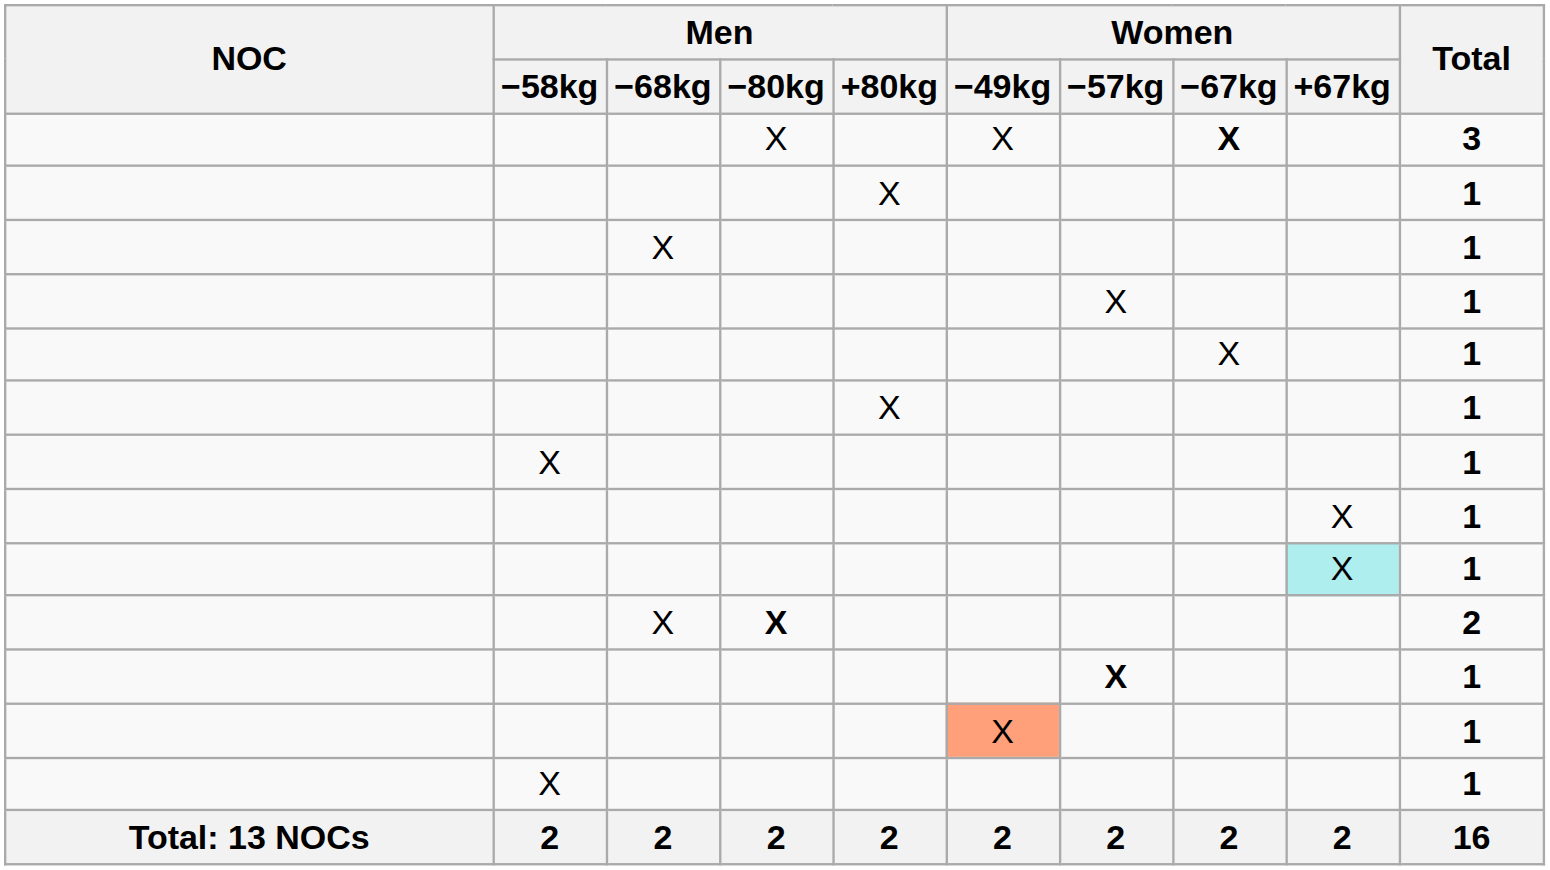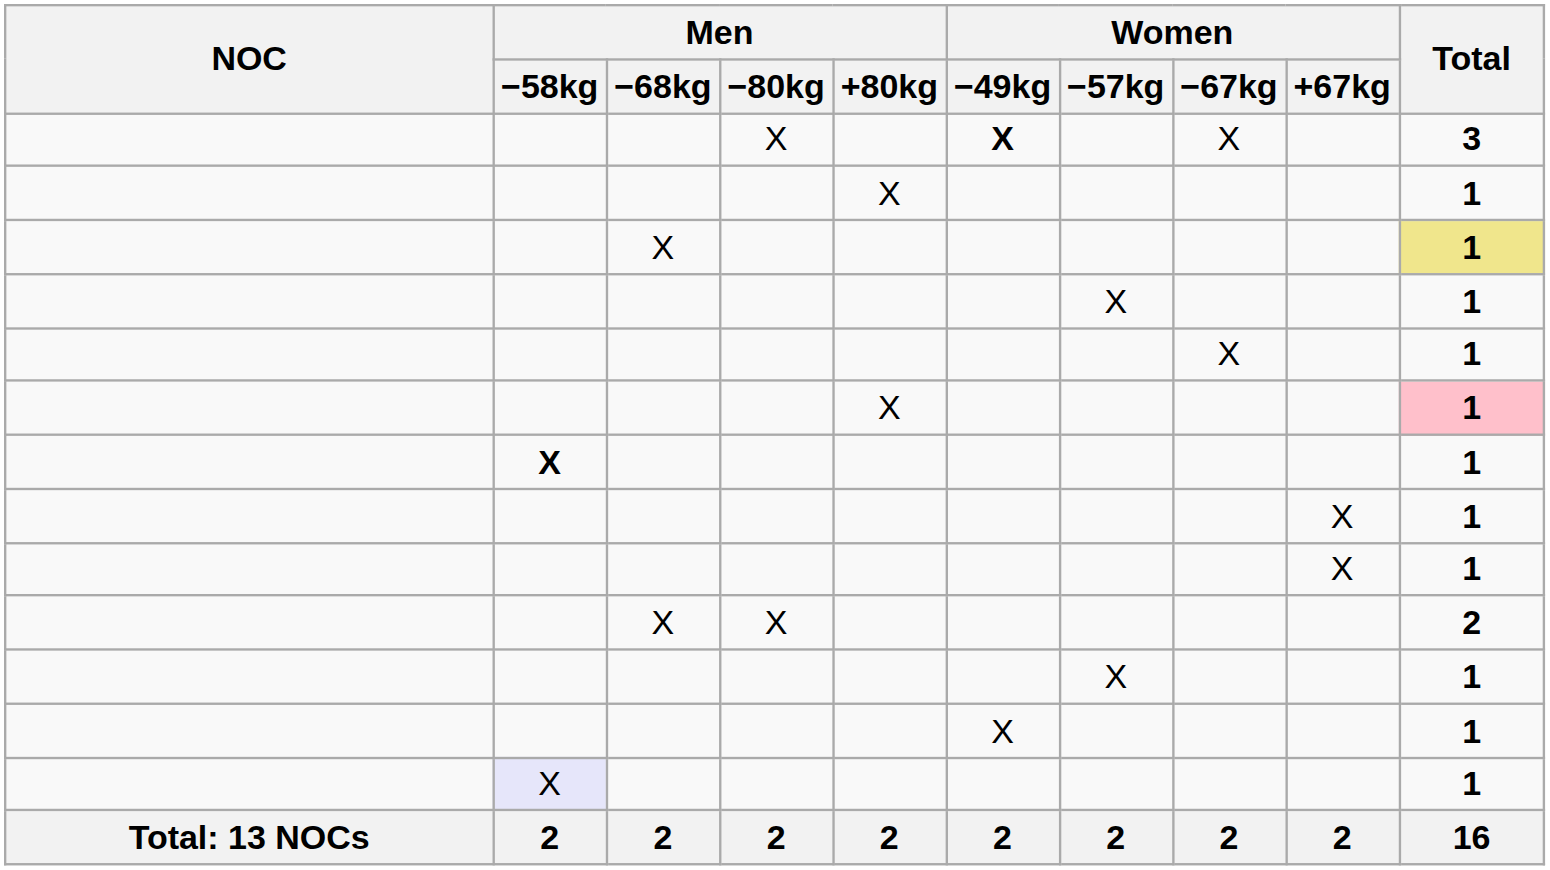(1003, 140) normal -> (1003, 140) bold
(1229, 140) bold -> (1229, 140) normal
(1472, 247) no background -> (1472, 247) khaki background
(1472, 408) no background -> (1472, 408) pink background
(550, 462) normal -> (550, 462) bold
(1342, 569) paleturquoise background -> (1342, 569) no background
(776, 623) bold -> (776, 623) normal
(1116, 677) bold -> (1116, 677) normal
(1003, 730) lightsalmon background -> (1003, 730) no background
(550, 784) no background -> (550, 784) lavender background
